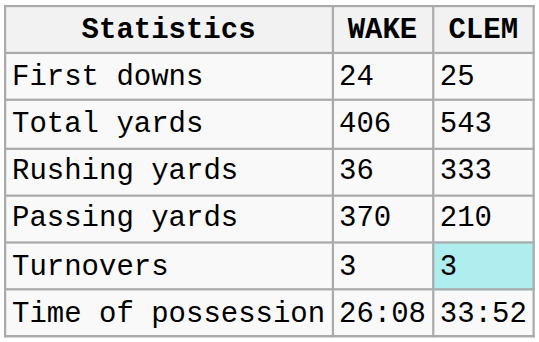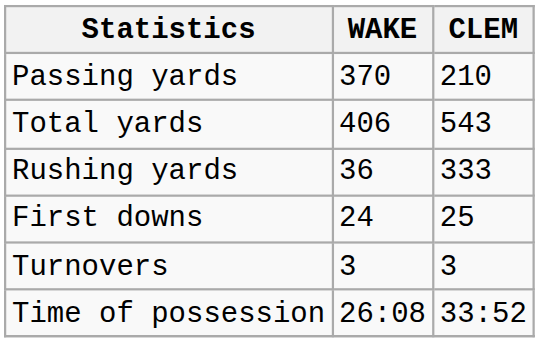rows swapped: (108, 77) <-> (125, 219)
(449, 266) paleturquoise background -> (449, 266) no background
